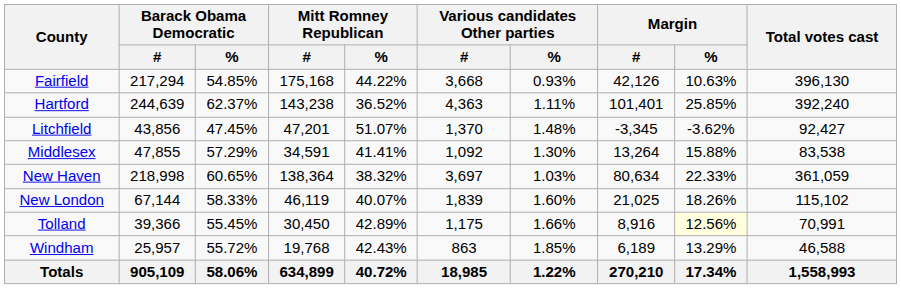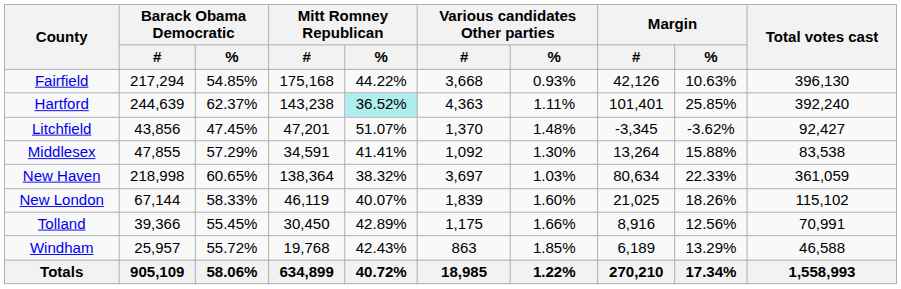(381, 104) no background -> (381, 104) paleturquoise background
(711, 224) lightyellow background -> (711, 224) no background
